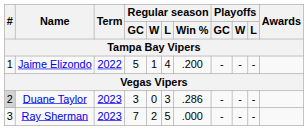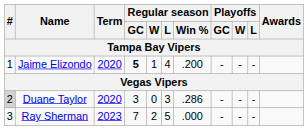(110, 64) 2022 -> (110, 64) 2020
(136, 64) normal -> (136, 64) bold
(110, 99) 2023 -> (110, 99) 2020
